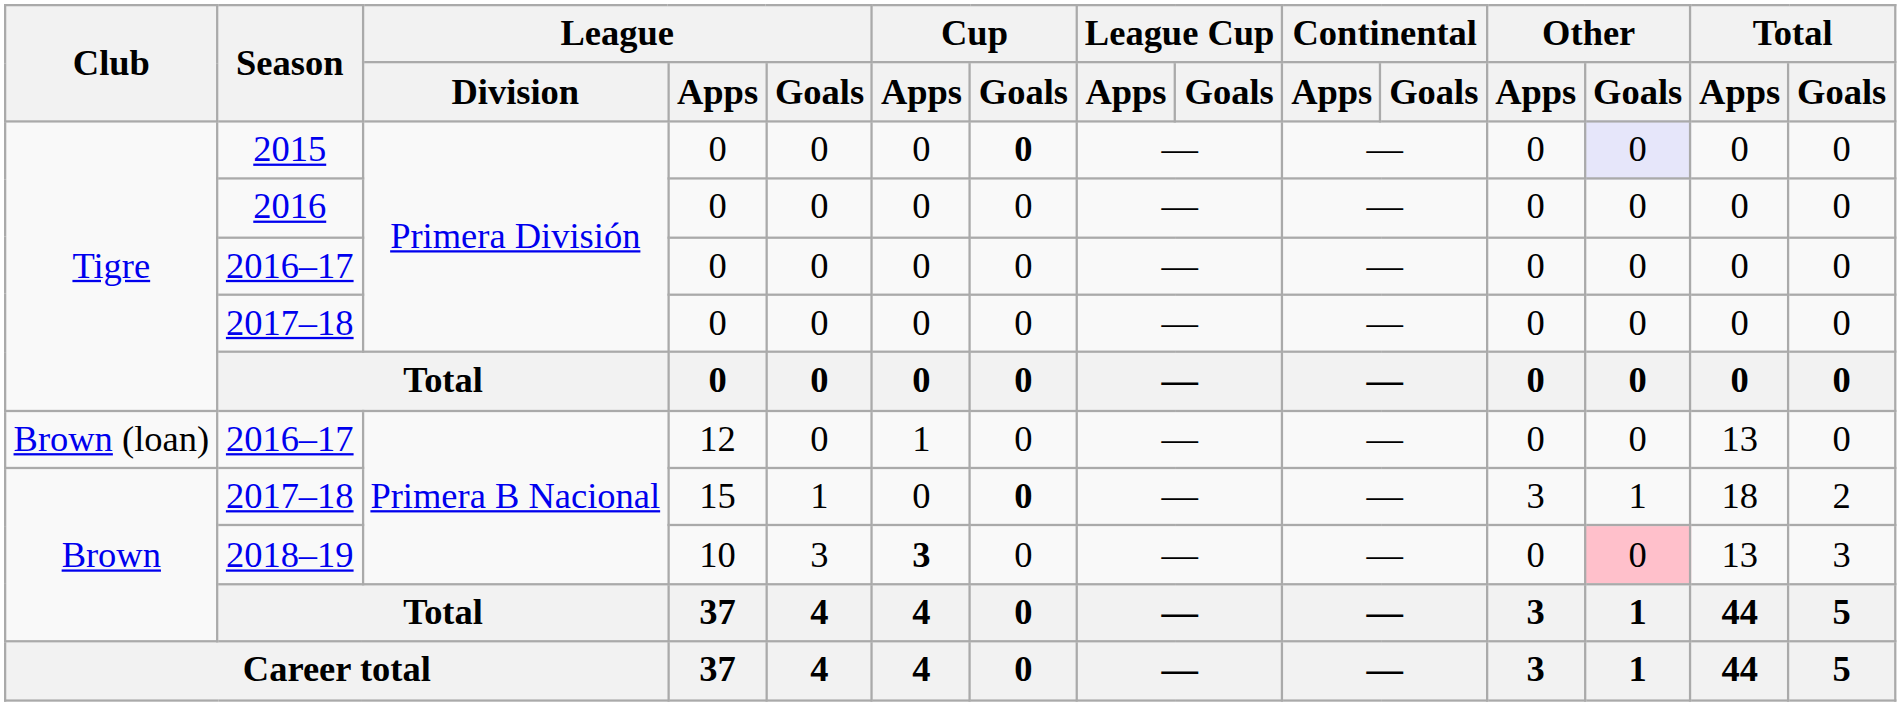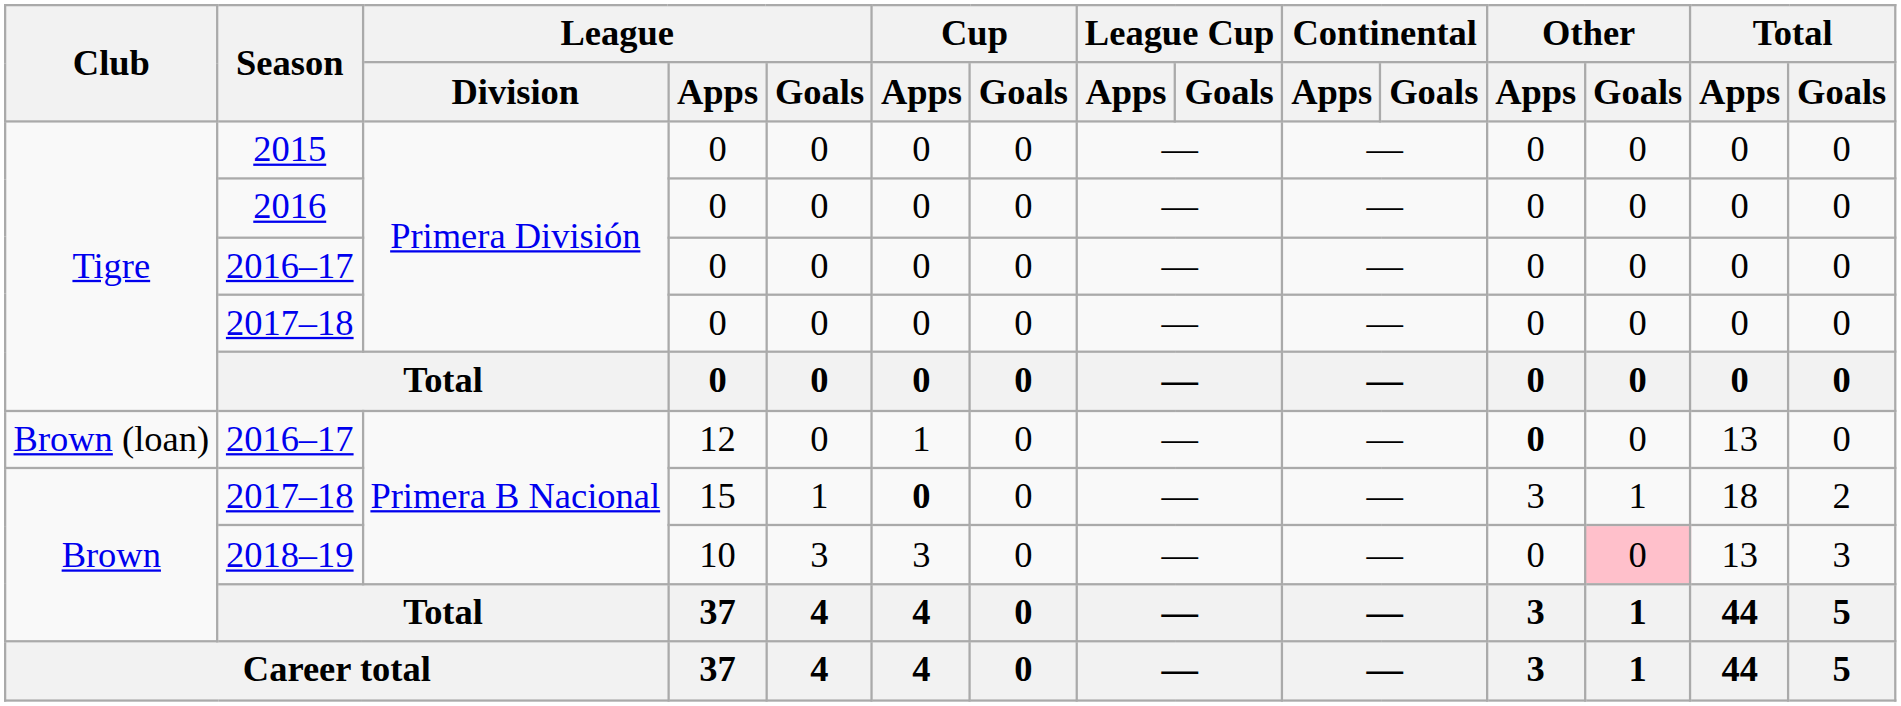(1023, 149) bold -> (1023, 149) normal
(1638, 149) lavender background -> (1638, 149) no background
(1536, 438) normal -> (1536, 438) bold
(921, 496) normal -> (921, 496) bold
(1023, 496) bold -> (1023, 496) normal
(921, 554) bold -> (921, 554) normal
